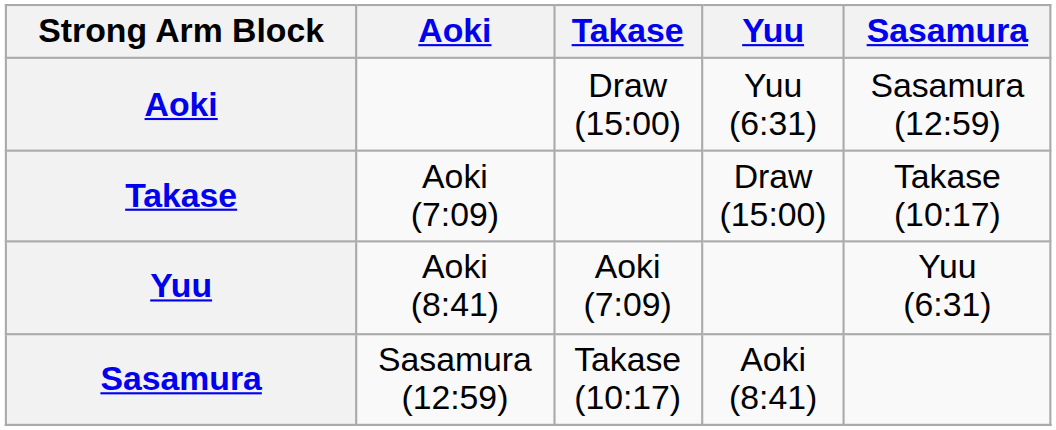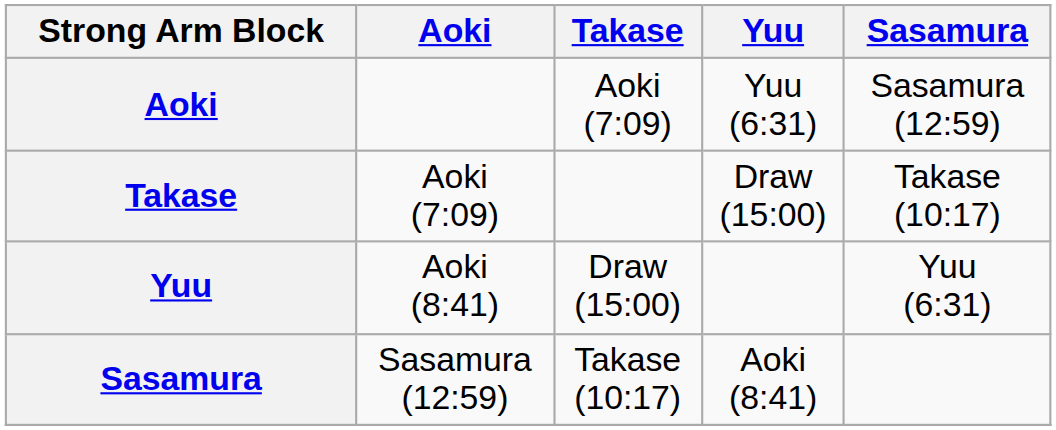(628, 103) Draw (15:00) -> (628, 103) Aoki (7:09)
(628, 286) Aoki (7:09) -> (628, 286) Draw (15:00)
